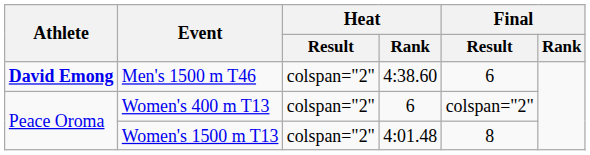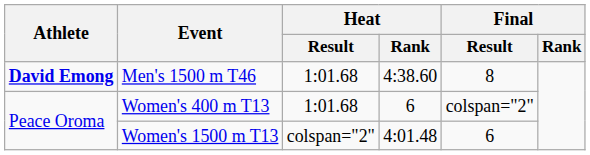(331, 76) colspan="2" -> (331, 76) 1:01.68
(490, 76) 6 -> (490, 76) 8
(331, 106) colspan="2" -> (331, 106) 1:01.68
(490, 135) 8 -> (490, 135) 6
